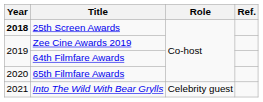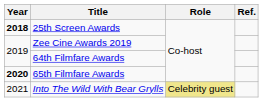(17, 74) normal -> (17, 74) bold
(200, 89) no background -> (200, 89) khaki background
